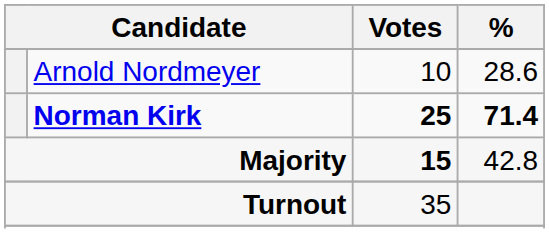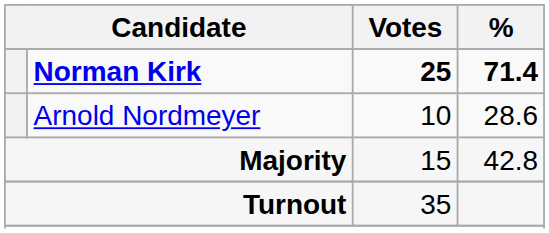rows swapped: (117, 116) <-> (147, 72)
(436, 160) bold -> (436, 160) normal
